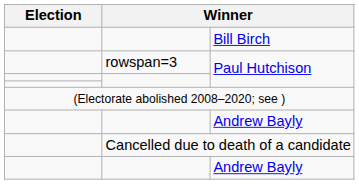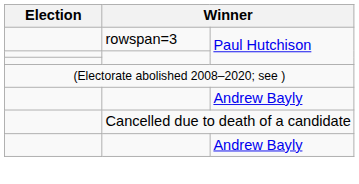- row: (156, 39)
